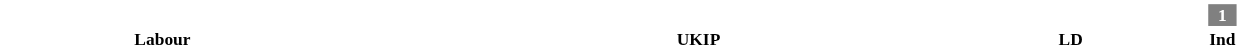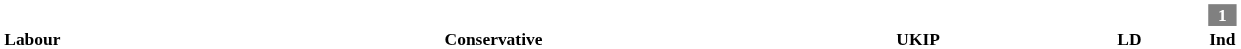+ column: (494, 15)
